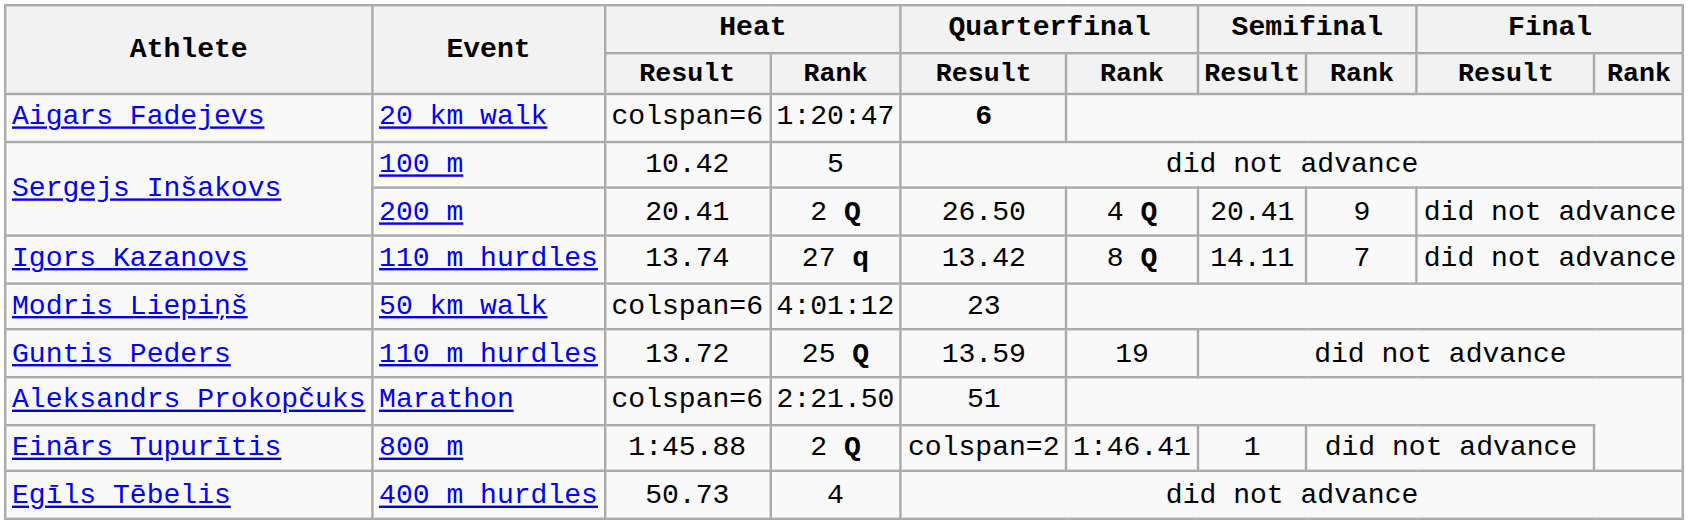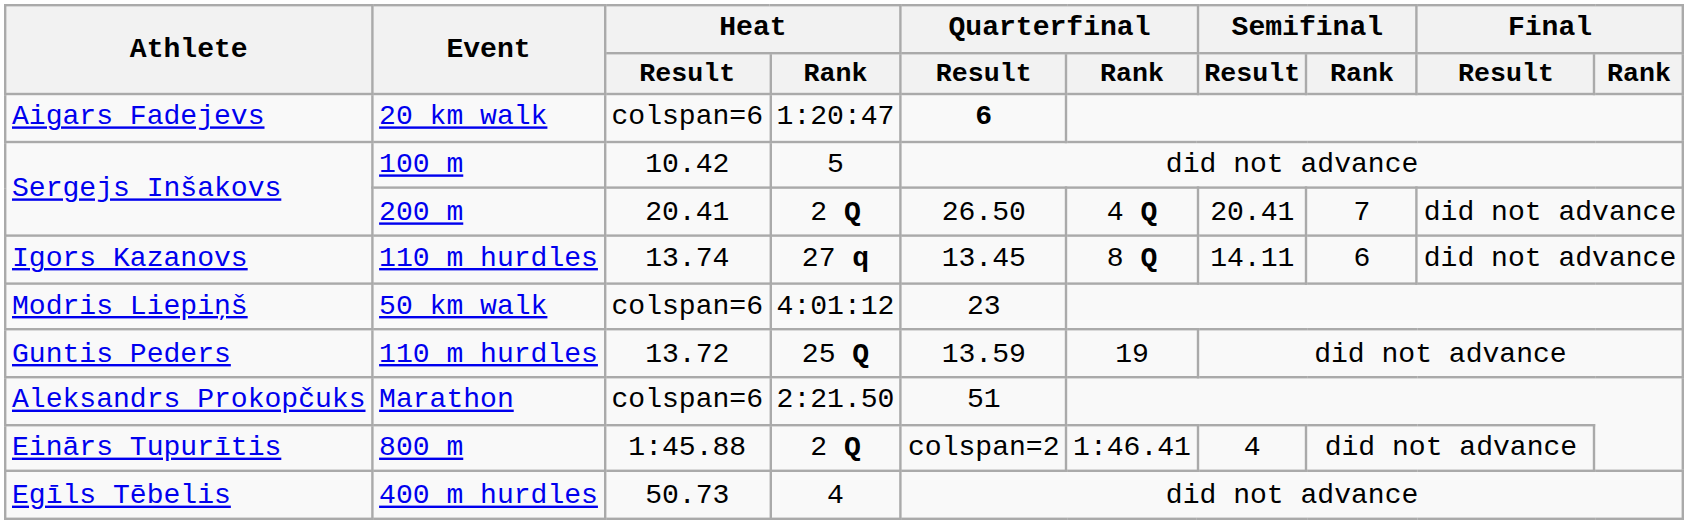(1362, 212) 9 -> (1362, 212) 7
(984, 259) 13.42 -> (984, 259) 13.45
(1362, 259) 7 -> (1362, 259) 6
(1252, 448) 1 -> (1252, 448) 4
